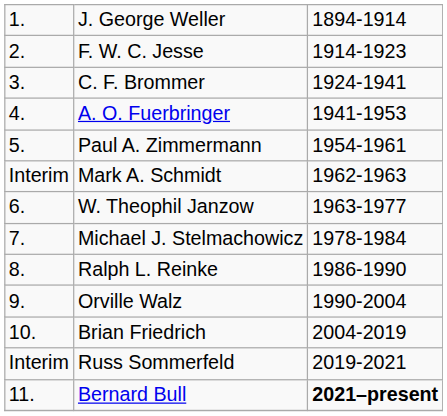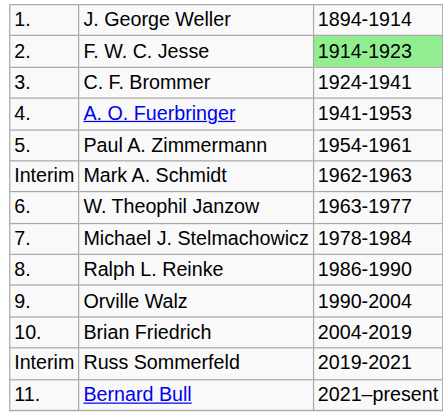(359, 51) no background -> (365, 51) lightgreen background
(375, 394) bold -> (378, 394) normal
